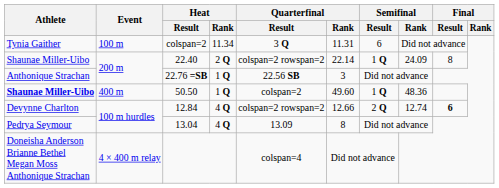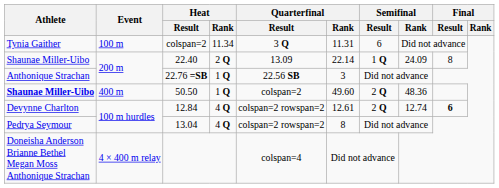(281, 60) colspan=2 rowspan=2 -> (281, 60) 13.09
(379, 92) 1 Q -> (379, 92) 2 Q
(343, 108) 12.66 -> (343, 108) 12.61
(281, 125) 13.09 -> (281, 125) colspan=2 rowspan=2
